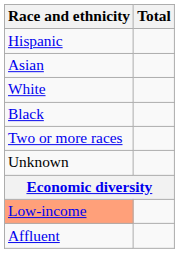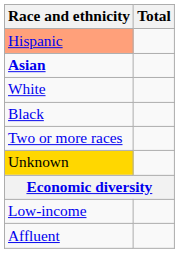(35, 41) no background -> (35, 41) lightsalmon background
(26, 65) normal -> (27, 65) bold
(38, 162) no background -> (38, 162) gold background
(47, 211) lightsalmon background -> (47, 211) no background
